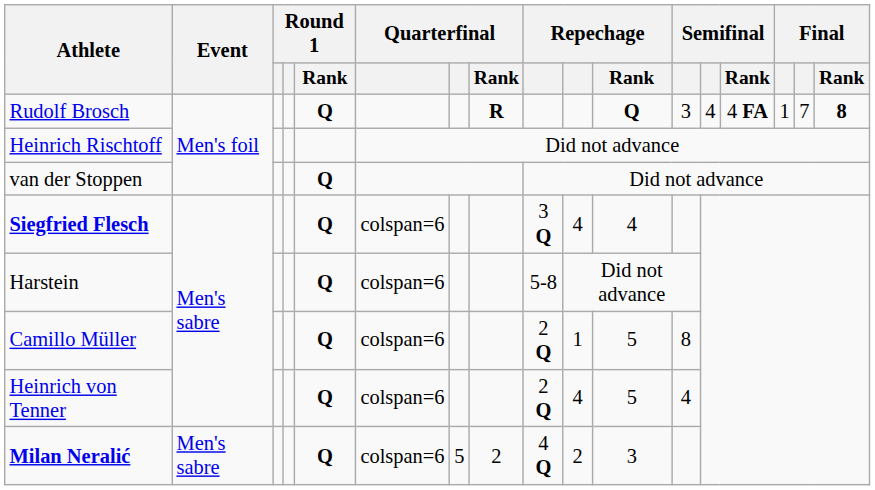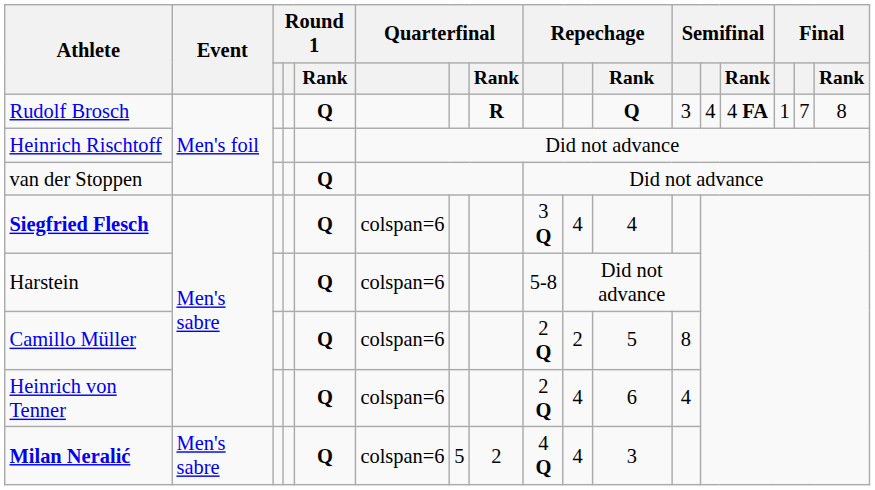(842, 111) bold -> (842, 111) normal
(578, 340) 1 -> (578, 340) 2
(632, 398) 5 -> (632, 398) 6
(578, 456) 2 -> (578, 456) 4
